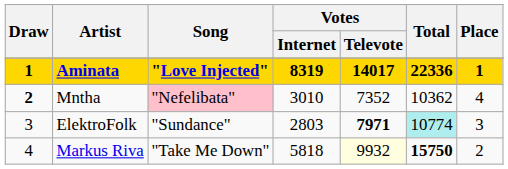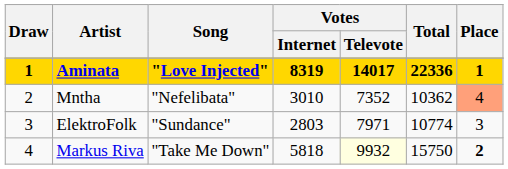(29, 97) bold -> (29, 97) normal
(193, 97) pink background -> (193, 97) no background
(479, 97) no background -> (479, 97) lightsalmon background
(373, 124) bold -> (373, 124) normal
(432, 124) paleturquoise background -> (432, 124) no background
(432, 151) bold -> (432, 151) normal
(479, 151) normal -> (479, 151) bold
